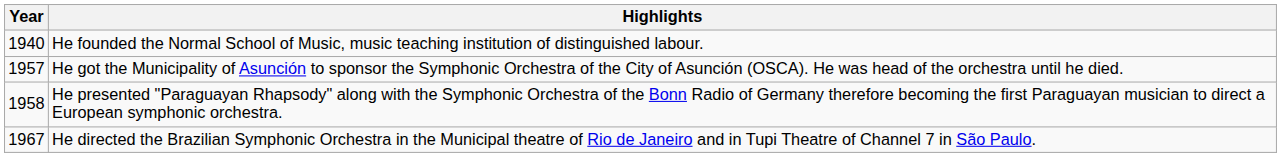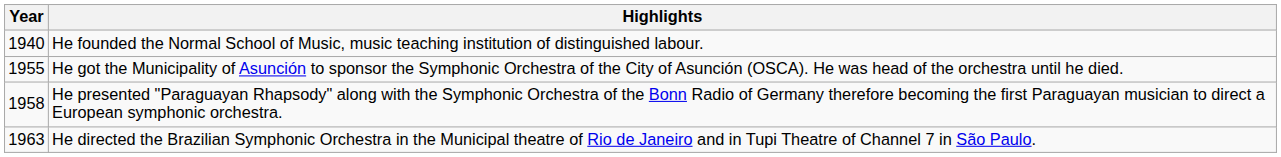(26, 69) 1957 -> (26, 69) 1955
(26, 139) 1967 -> (26, 139) 1963
